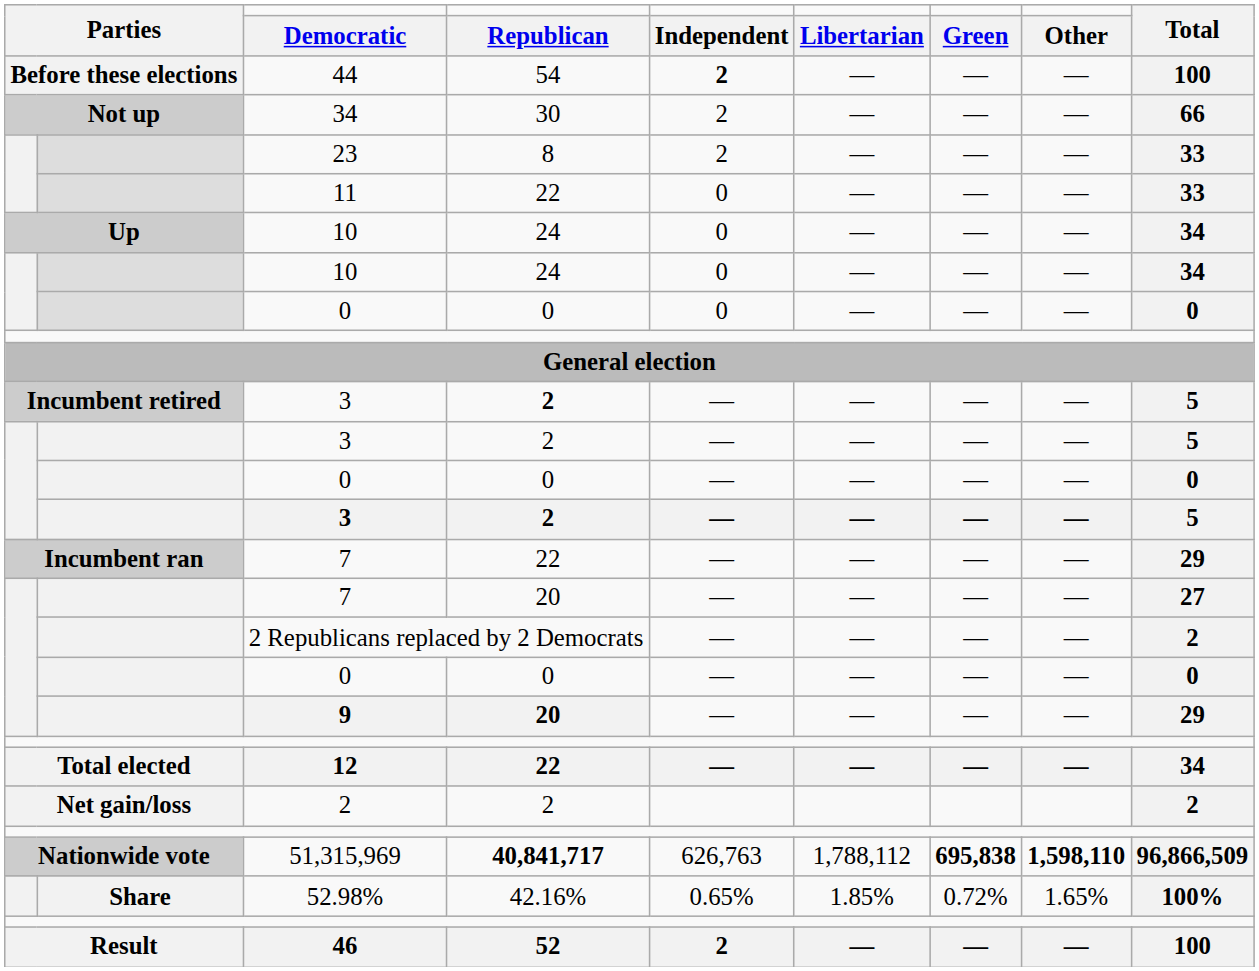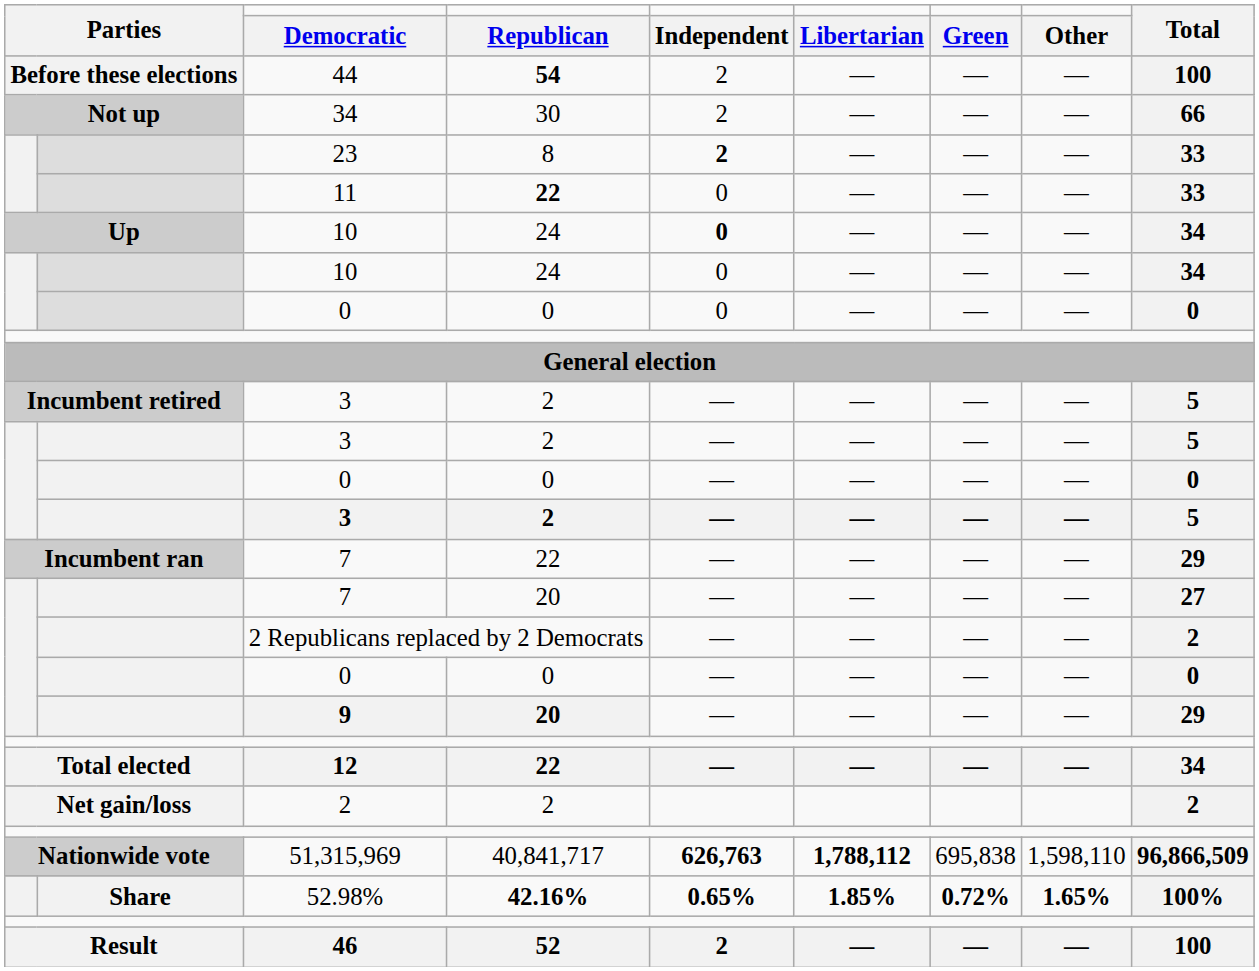(548, 74) normal -> (548, 74) bold
(722, 74) bold -> (722, 74) normal
(722, 153) normal -> (722, 153) bold
(548, 192) normal -> (548, 192) bold
(722, 232) normal -> (722, 232) bold
(548, 401) bold -> (548, 401) normal
(548, 856) bold -> (548, 856) normal
(722, 856) normal -> (722, 856) bold
(862, 856) normal -> (862, 856) bold
(976, 856) bold -> (976, 856) normal
(1076, 856) bold -> (1076, 856) normal
(548, 895) normal -> (548, 895) bold
(722, 895) normal -> (722, 895) bold
(862, 895) normal -> (862, 895) bold
(976, 895) normal -> (976, 895) bold
(1076, 895) normal -> (1076, 895) bold
